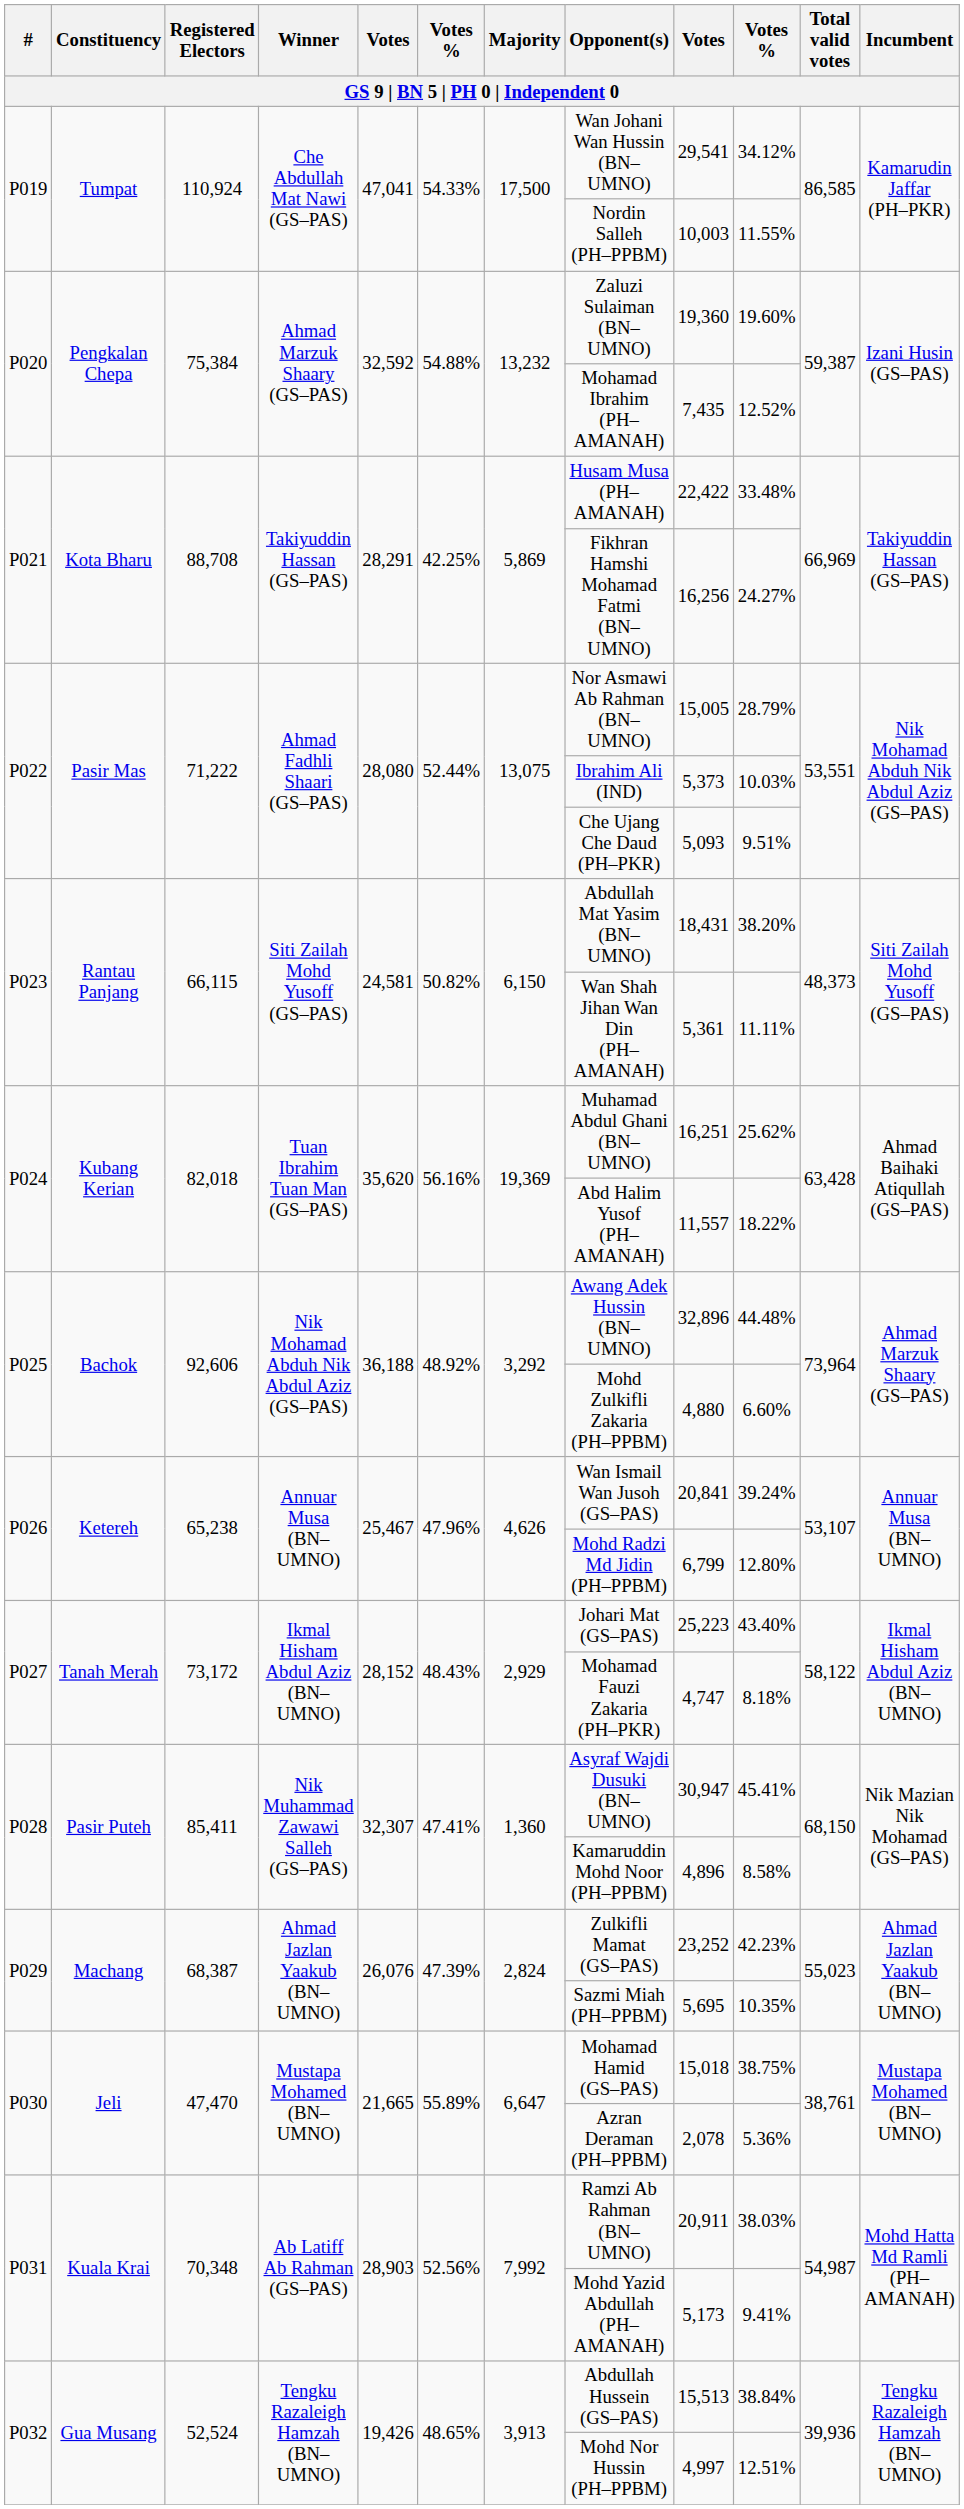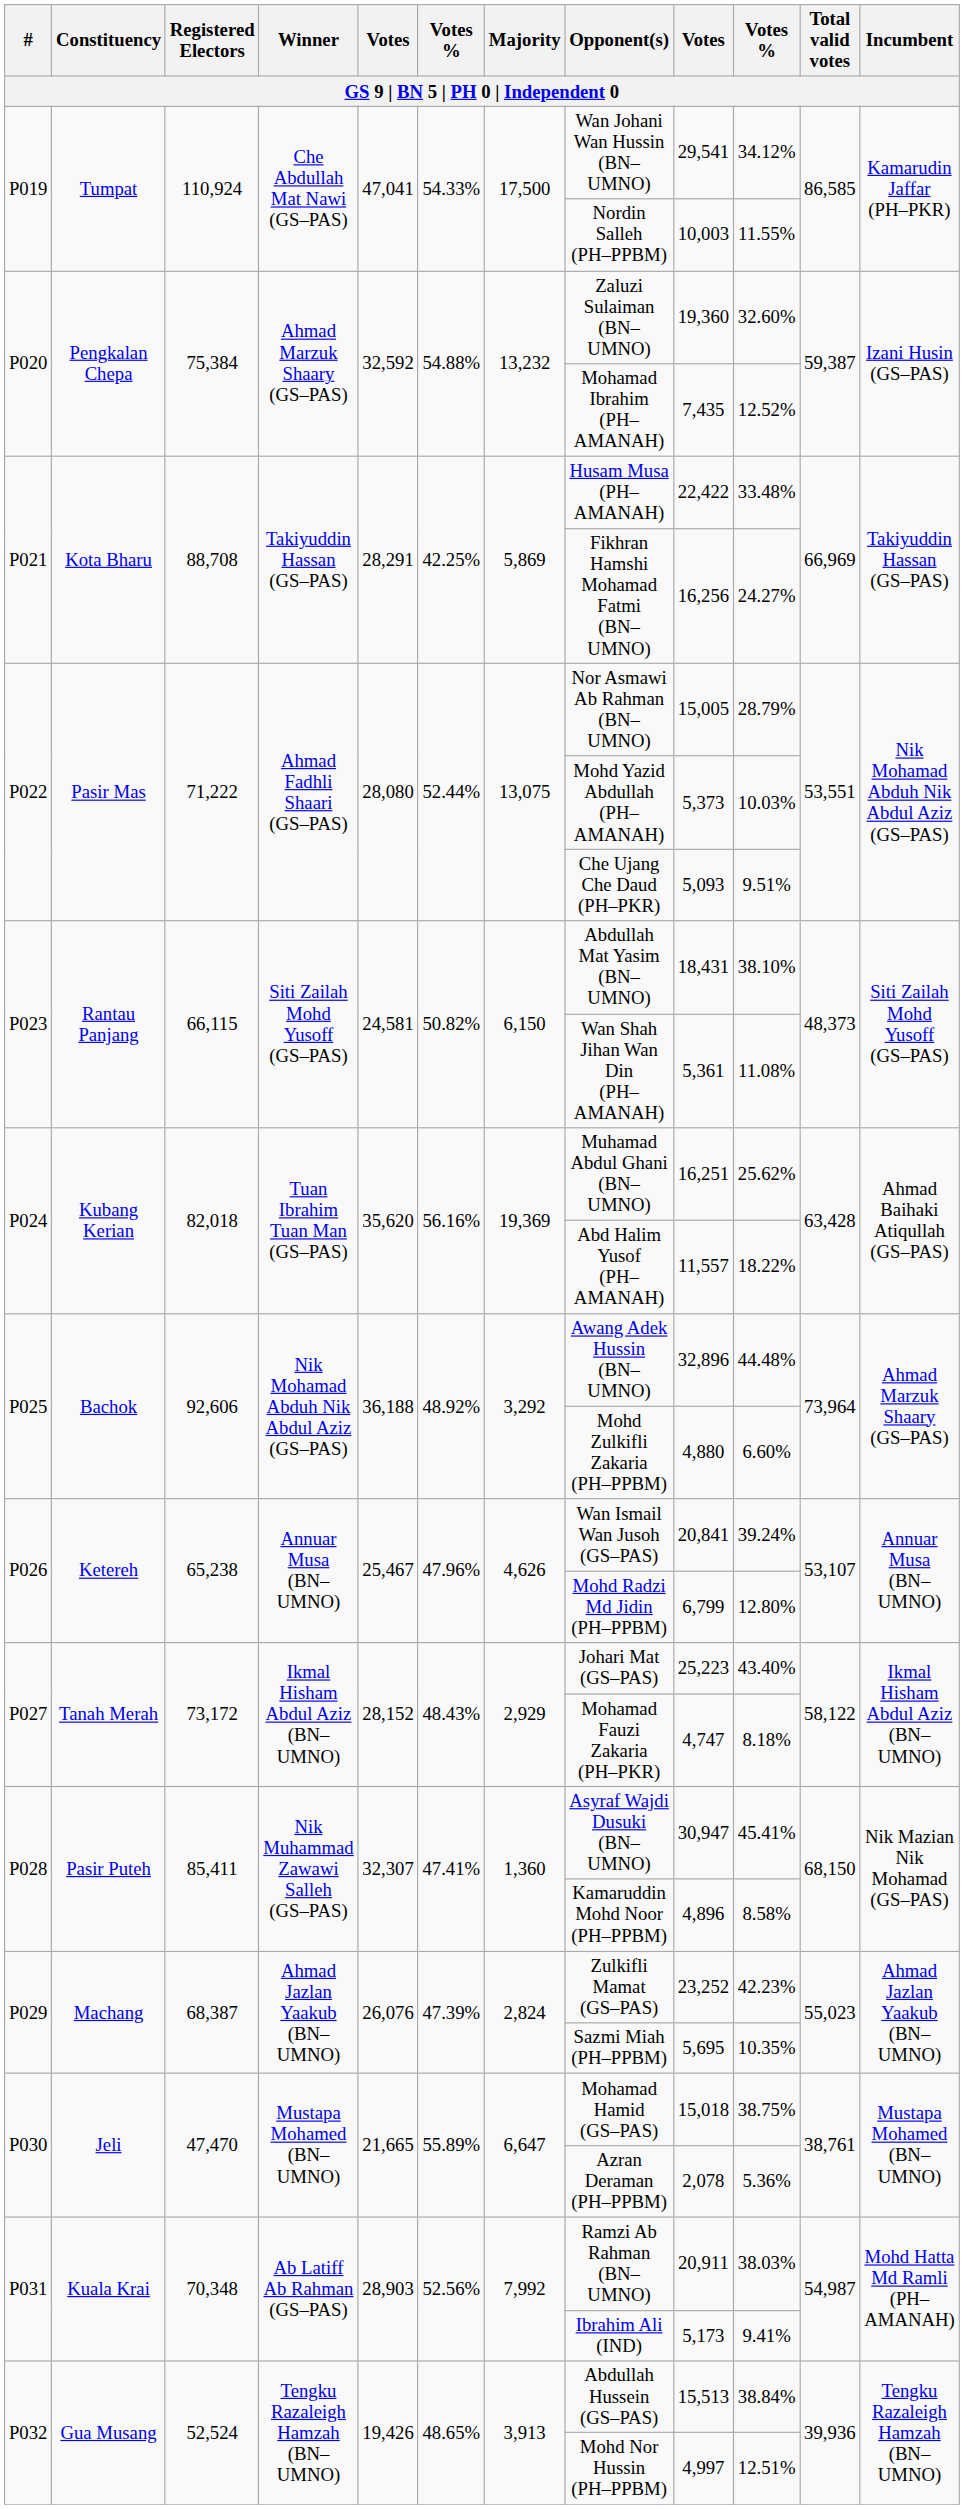(767, 317) 19.60% -> (767, 317) 32.60%
(619, 781) Ibrahim Ali (IND) -> (619, 802) Mohd Yazid Abdullah (PH–AMANAH)
(767, 925) 38.20% -> (767, 967) 38.10%
(767, 1028) 11.11% -> (767, 1070) 11.08%
(619, 2314) Mohd Yazid Abdullah (PH–AMANAH) -> (619, 2335) Ibrahim Ali (IND)
